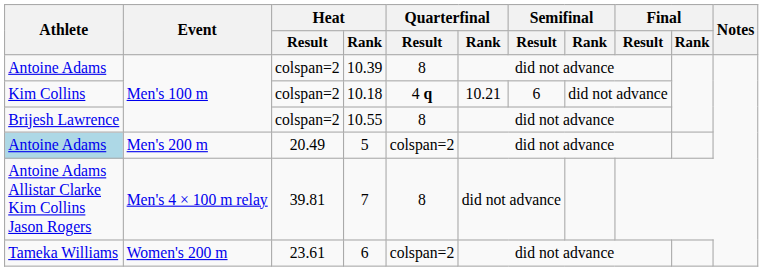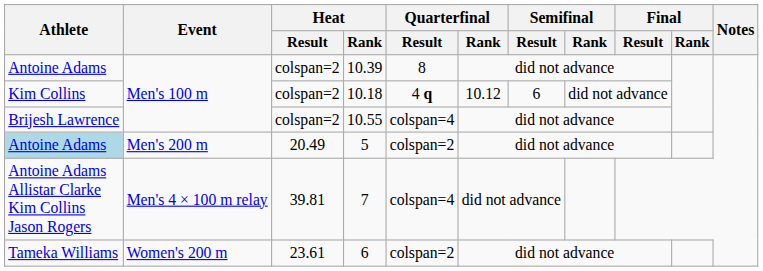(483, 94) 10.21 -> (483, 94) 10.12
(422, 119) 8 -> (422, 119) colspan=4
(422, 199) 8 -> (422, 199) colspan=4
